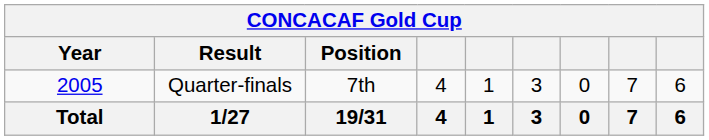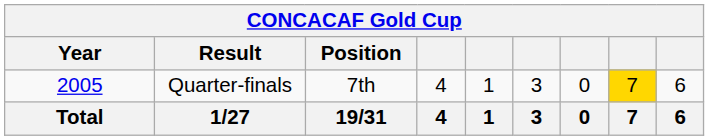(632, 85) no background -> (632, 85) gold background
